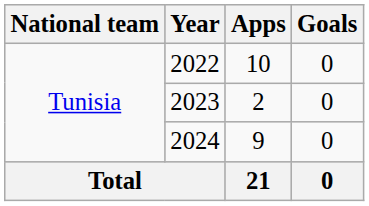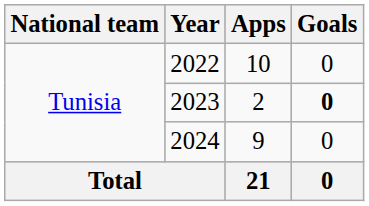(327, 102) normal -> (327, 102) bold
